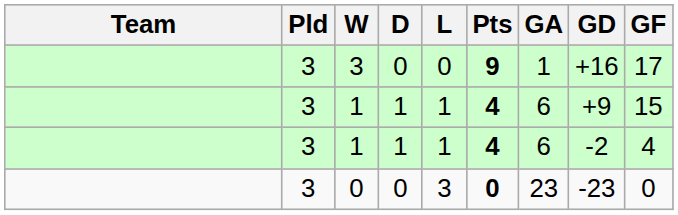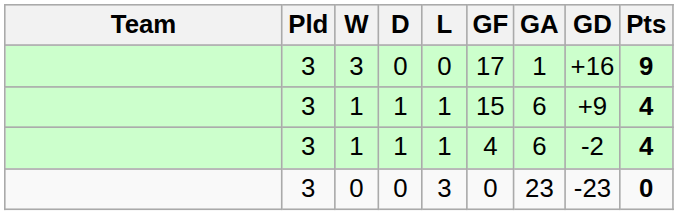columns swapped: (648, 24) <-> (492, 24)
